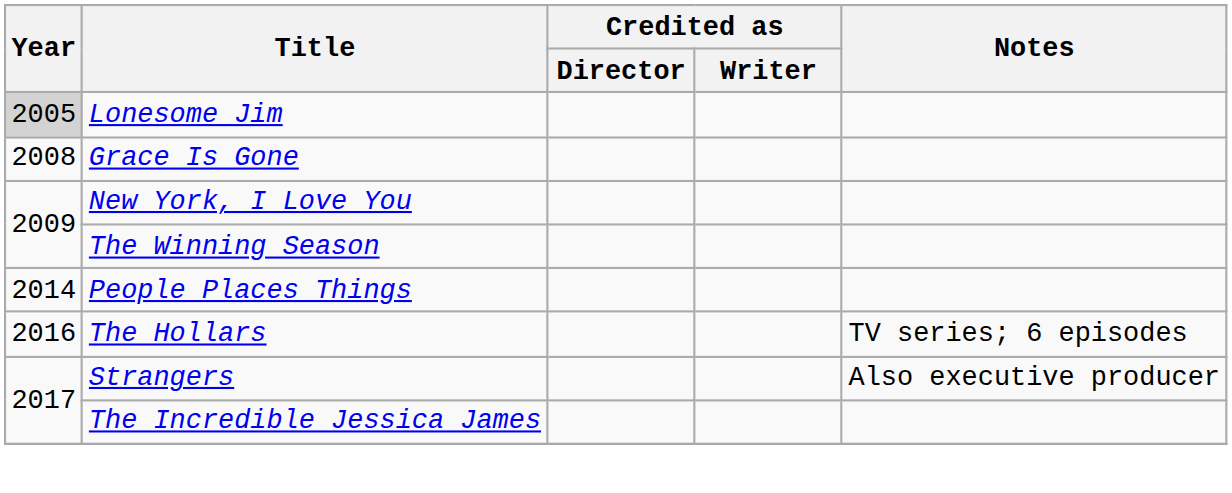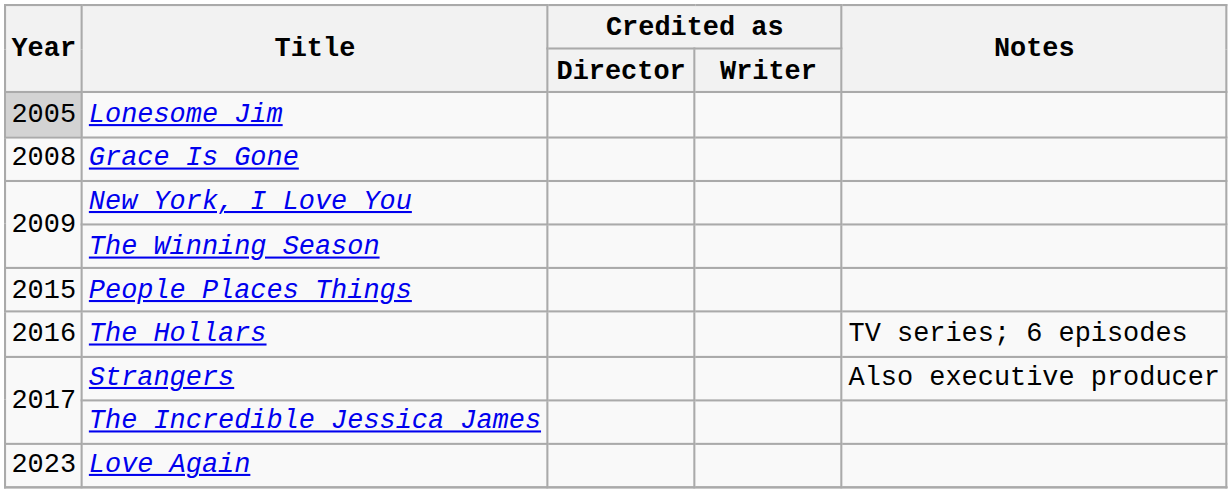(44, 290) 2014 -> (44, 290) 2015
+ row: (170, 466)
